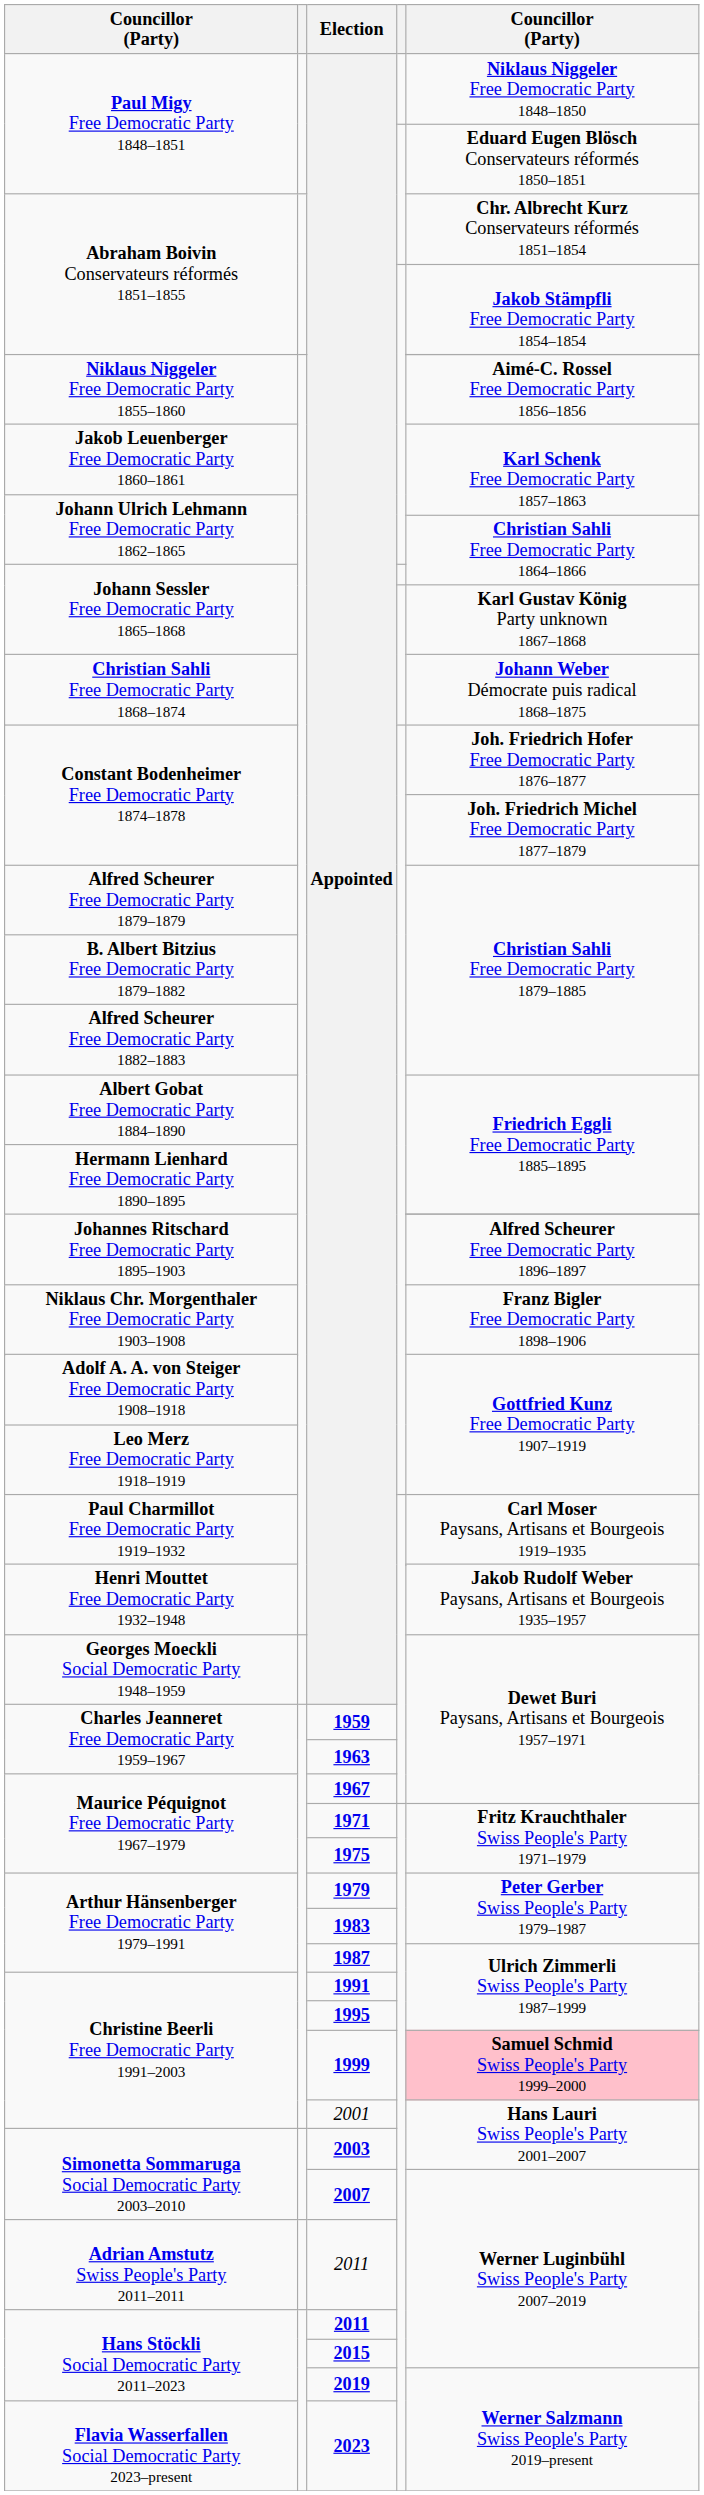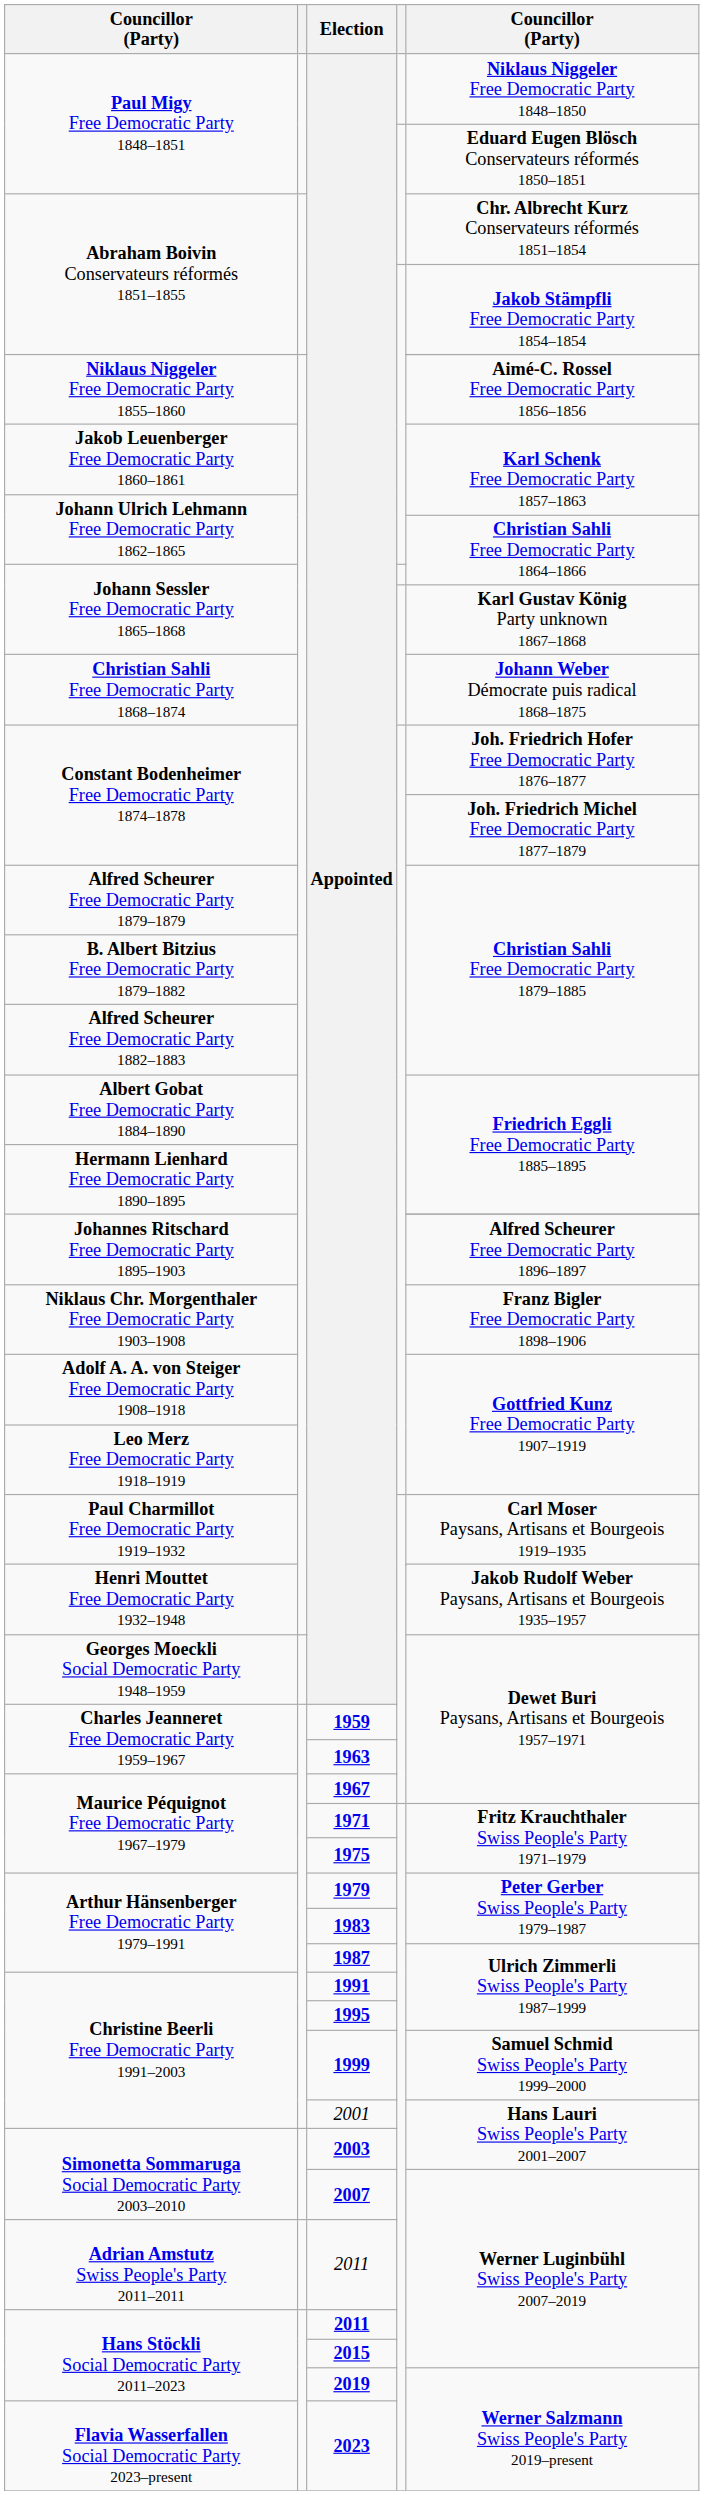(552, 2064) pink background -> (552, 2064) no background
